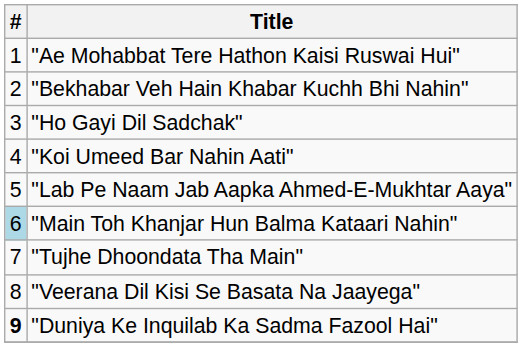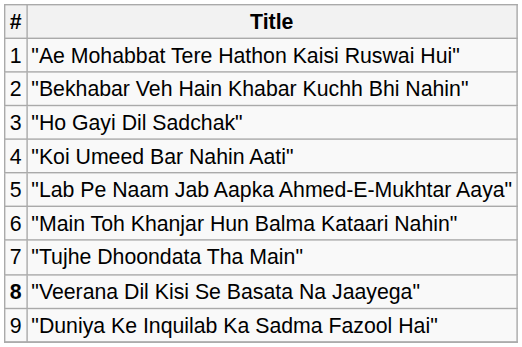(16, 224) lightblue background -> (16, 224) no background
(16, 291) normal -> (16, 291) bold
(16, 325) bold -> (16, 325) normal
